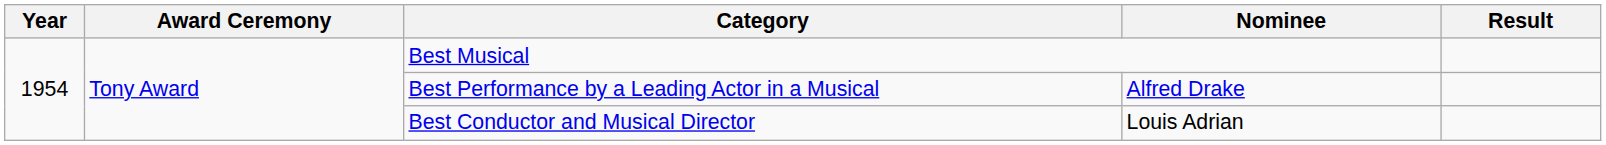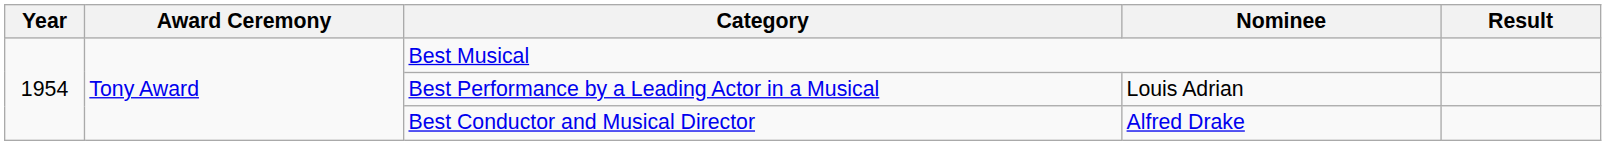(1186, 88) Alfred Drake -> (1185, 88) Louis Adrian
(1185, 122) Louis Adrian -> (1186, 122) Alfred Drake
